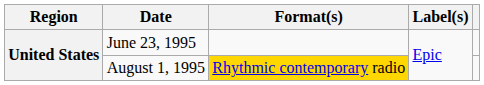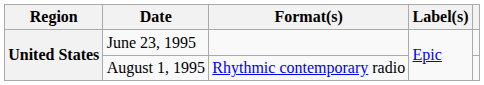(309, 67) gold background -> (309, 67) no background
